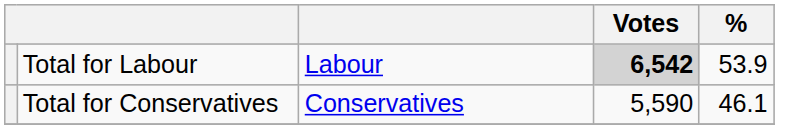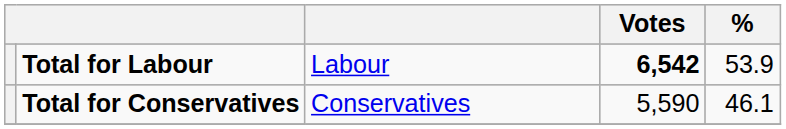(110, 64) normal -> (118, 64) bold
(662, 64) lightgrey background -> (668, 64) no background
(151, 104) normal -> (161, 104) bold
